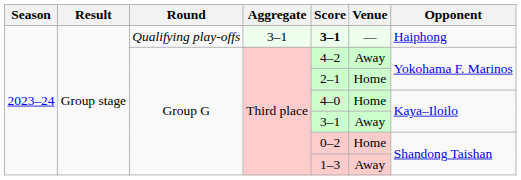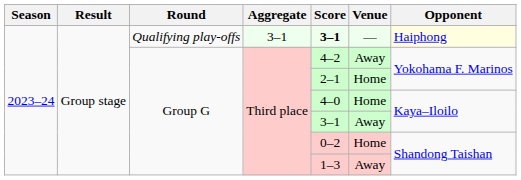(420, 36) no background -> (420, 36) lightyellow background
